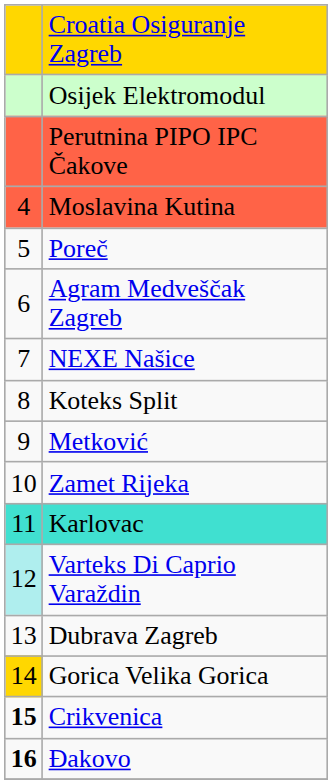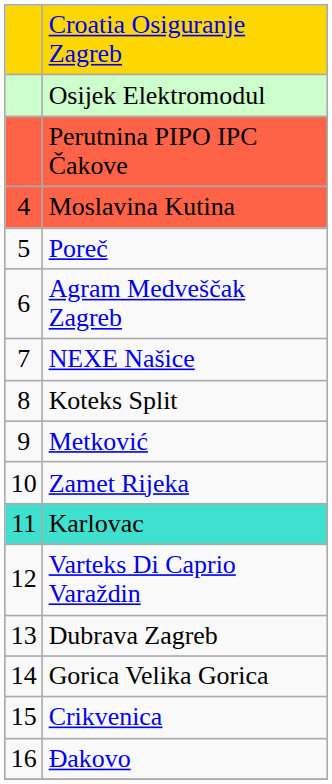(24, 579) paleturquoise background -> (24, 579) no background
(24, 676) gold background -> (24, 676) no background
(24, 717) bold -> (24, 717) normal
(24, 758) bold -> (24, 758) normal
